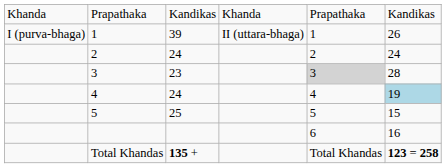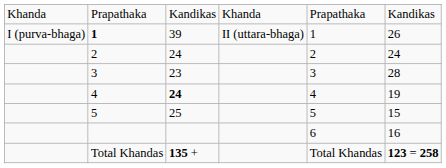(94, 34) normal -> (94, 34) bold
(313, 73) lightgrey background -> (313, 73) no background
(175, 93) normal -> (175, 93) bold
(394, 93) lightblue background -> (394, 93) no background
